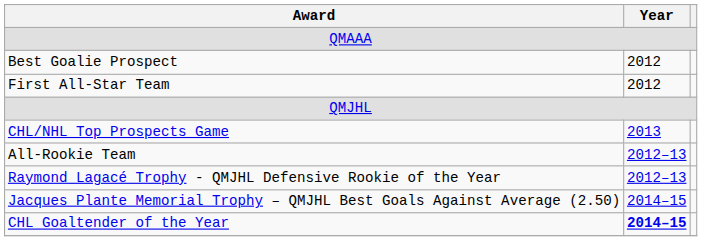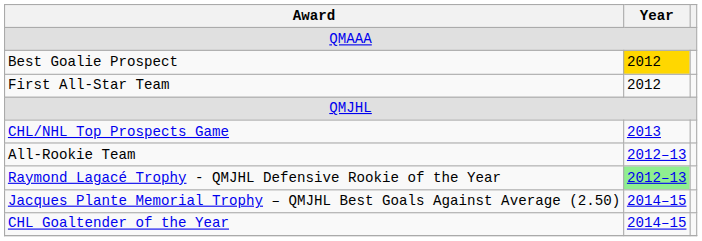(644, 62) no background -> (644, 62) gold background
(657, 178) no background -> (657, 178) lightgreen background
(657, 224) bold -> (657, 224) normal
